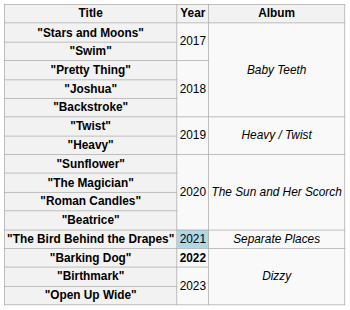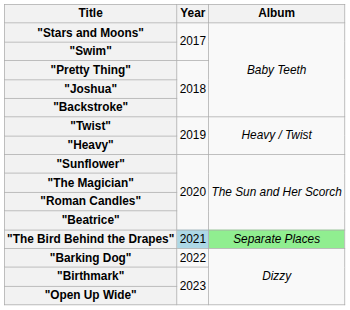(277, 239) no background -> (277, 239) lightgreen background
(193, 257) bold -> (193, 257) normal
